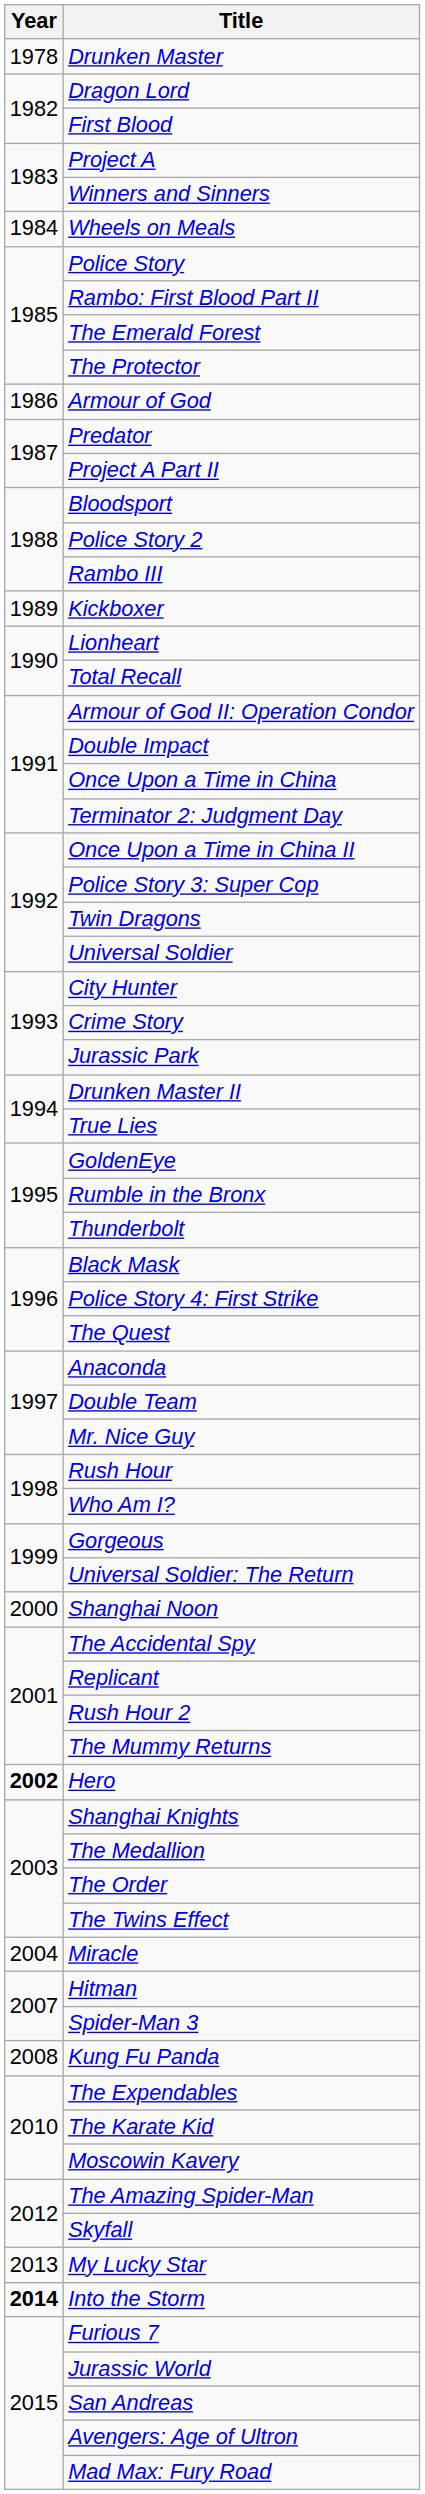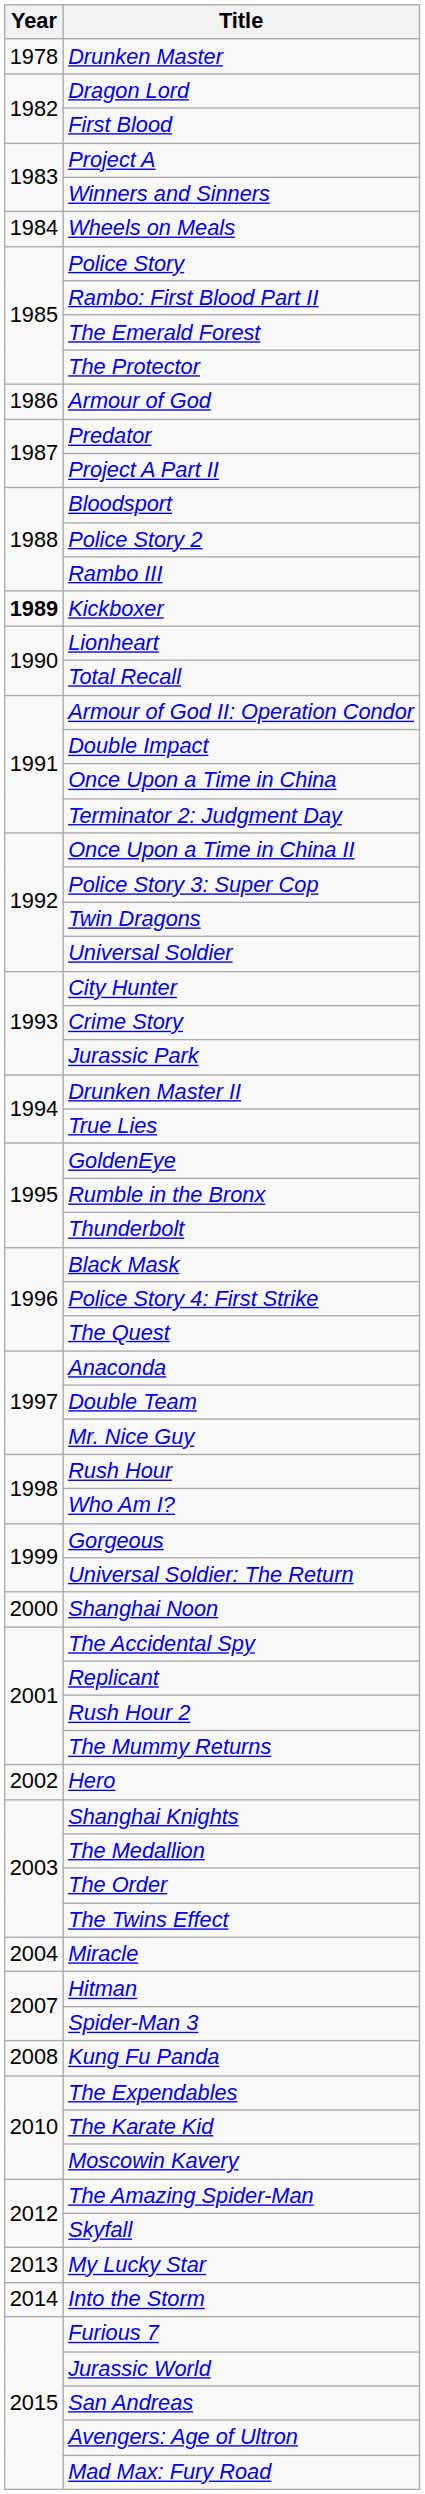(34, 608) normal -> (34, 608) bold
(34, 1781) bold -> (34, 1781) normal
(34, 2299) bold -> (34, 2299) normal
